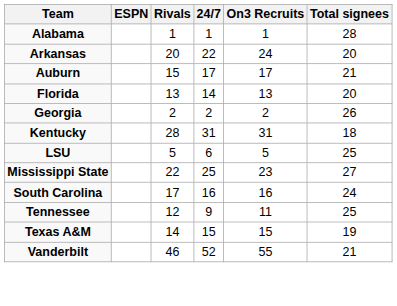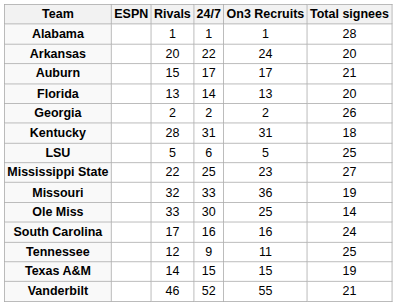+ row: (58, 192)
+ row: (58, 212)
